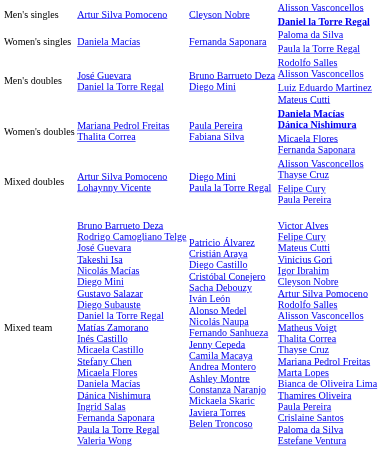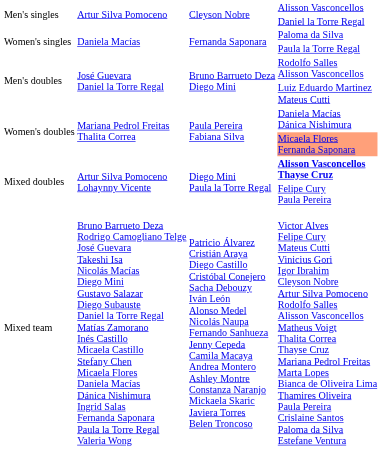(324, 21) bold -> (321, 21) normal
(317, 119) bold -> (315, 119) normal
(317, 144) no background -> (317, 144) lightsalmon background
(321, 169) normal -> (322, 169) bold
